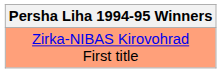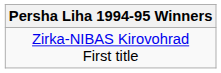(111, 47) lightsalmon background -> (111, 47) no background
